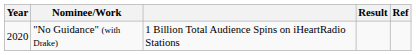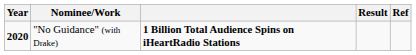(18, 36) normal -> (18, 36) bold
(245, 36) normal -> (219, 36) bold
